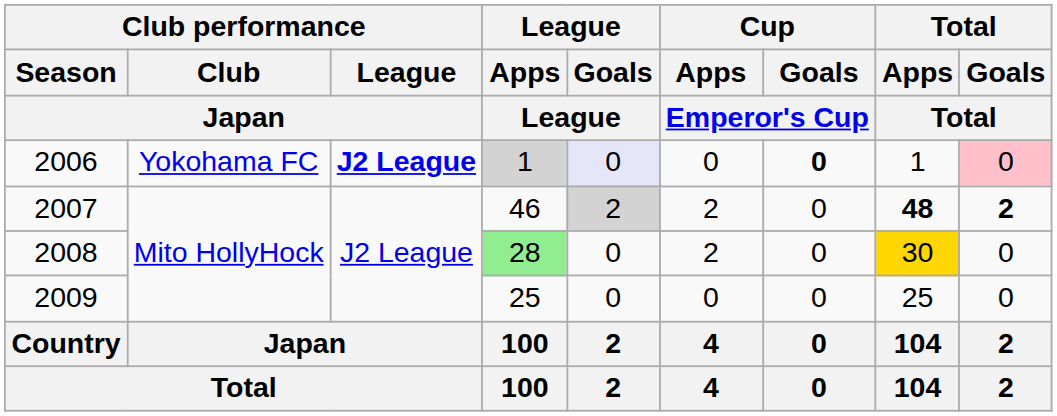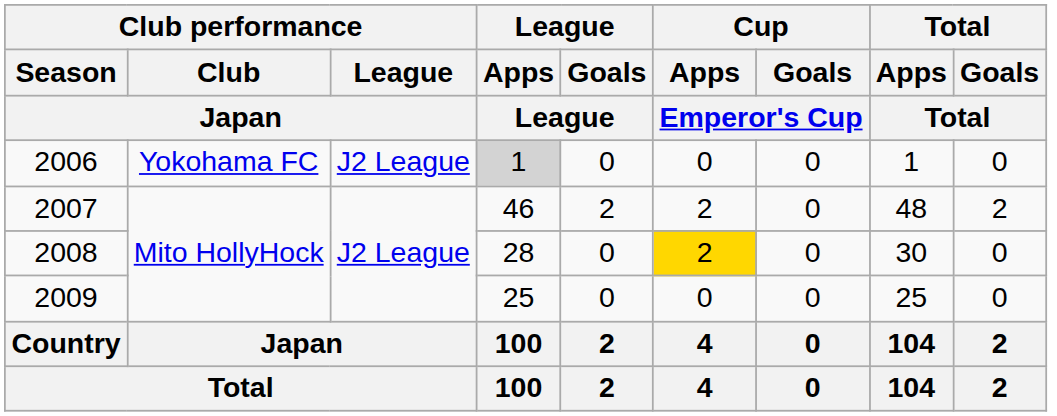(406, 162) bold -> (403, 162) normal
(613, 162) lavender background -> (607, 162) no background
(819, 162) bold -> (813, 162) normal
(1006, 162) pink background -> (1000, 162) no background
(613, 207) lightgrey background -> (607, 207) no background
(918, 207) bold -> (911, 207) normal
(1006, 207) bold -> (1000, 207) normal
(525, 252) lightgreen background -> (519, 252) no background
(711, 252) no background -> (705, 252) gold background
(918, 252) gold background -> (911, 252) no background
